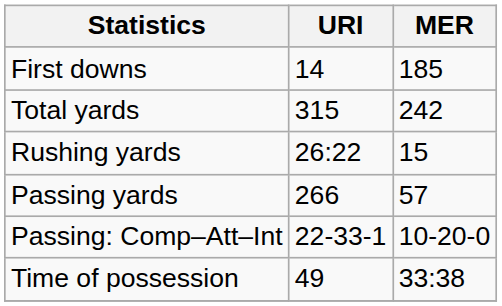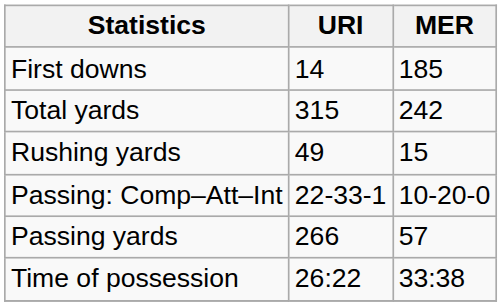(328, 152) 26:22 -> (310, 152) 49
rows swapped: (94, 194) <-> (147, 236)
(310, 278) 49 -> (328, 278) 26:22
